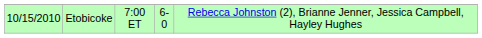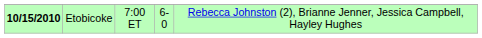(34, 19) normal -> (34, 19) bold
